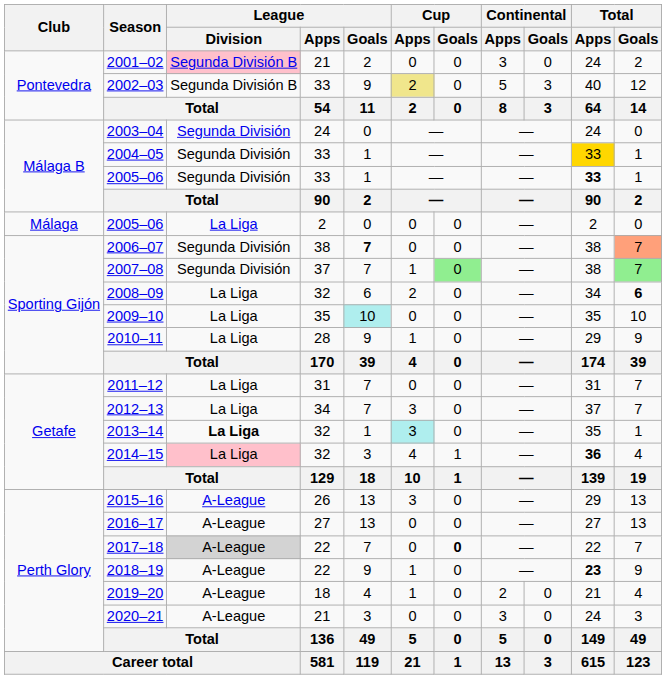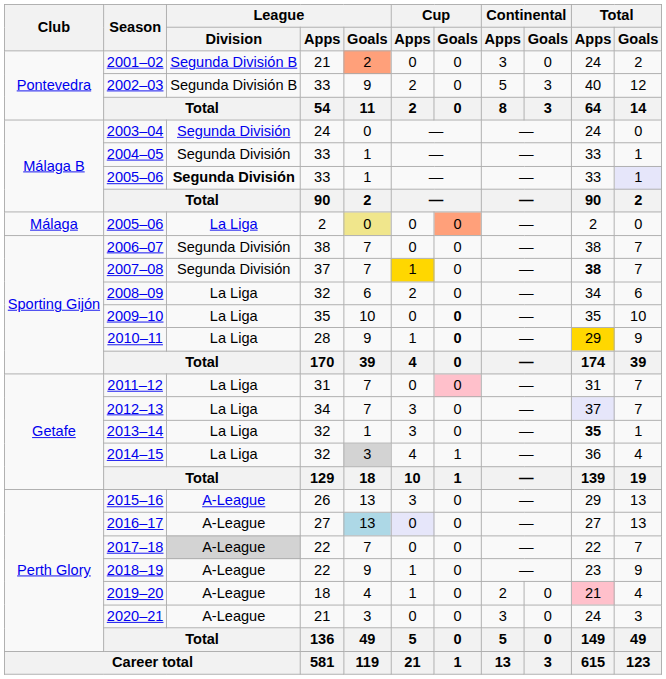(234, 62) pink background -> (234, 62) no background
(367, 62) no background -> (367, 62) lightsalmon background
(412, 85) khaki background -> (412, 85) no background
(593, 154) gold background -> (593, 154) no background
(234, 177) normal -> (234, 177) bold
(593, 177) bold -> (593, 177) normal
(638, 177) no background -> (638, 177) lavender background
(367, 223) no background -> (367, 223) khaki background
(458, 223) no background -> (458, 223) lightsalmon background
(367, 246) bold -> (367, 246) normal
(638, 246) lightsalmon background -> (638, 246) no background
(412, 270) no background -> (412, 270) gold background
(458, 270) lightgreen background -> (458, 270) no background
(593, 270) normal -> (593, 270) bold
(638, 270) lightgreen background -> (638, 270) no background
(638, 293) bold -> (638, 293) normal
(367, 316) paleturquoise background -> (367, 316) no background
(458, 316) normal -> (458, 316) bold
(458, 339) normal -> (458, 339) bold
(593, 339) no background -> (593, 339) gold background
(458, 385) no background -> (458, 385) pink background
(593, 408) no background -> (593, 408) lavender background
(234, 431) bold -> (234, 431) normal
(412, 431) paleturquoise background -> (412, 431) no background
(593, 431) normal -> (593, 431) bold
(234, 454) pink background -> (234, 454) no background
(367, 454) no background -> (367, 454) lightgrey background
(593, 454) bold -> (593, 454) normal
(367, 524) no background -> (367, 524) lightblue background
(412, 524) no background -> (412, 524) lavender background
(458, 547) bold -> (458, 547) normal
(593, 570) bold -> (593, 570) normal
(593, 593) no background -> (593, 593) pink background
